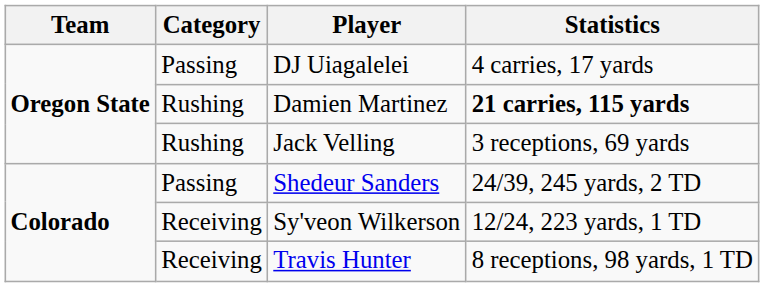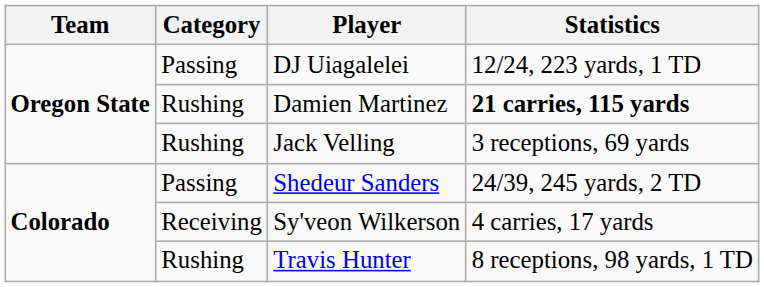(563, 64) 4 carries, 17 yards -> (586, 64) 12/24, 223 yards, 1 TD
(586, 221) 12/24, 223 yards, 1 TD -> (563, 221) 4 carries, 17 yards
(212, 260) Receiving -> (203, 260) Rushing
